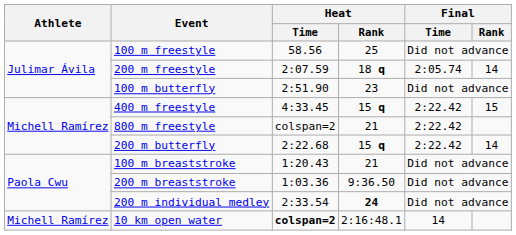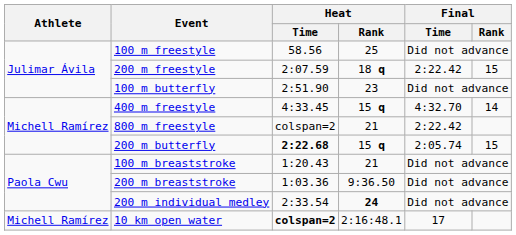(438, 69) 2:05.74 -> (438, 69) 2:22.42
(492, 69) 14 -> (492, 69) 15
(438, 107) 2:22.42 -> (438, 107) 4:32.70
(492, 107) 15 -> (492, 107) 14
(305, 145) normal -> (305, 145) bold
(438, 145) 2:22.42 -> (438, 145) 2:05.74
(492, 145) 14 -> (492, 145) 15
(438, 220) 14 -> (438, 220) 17
